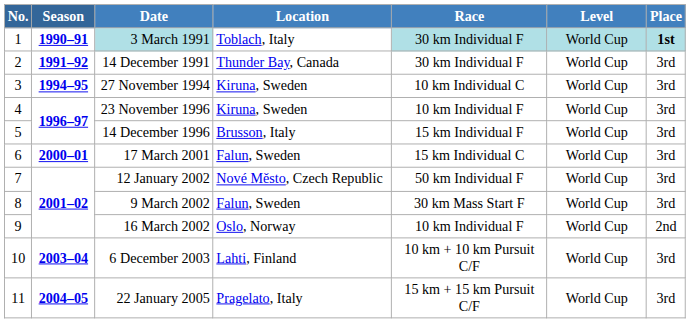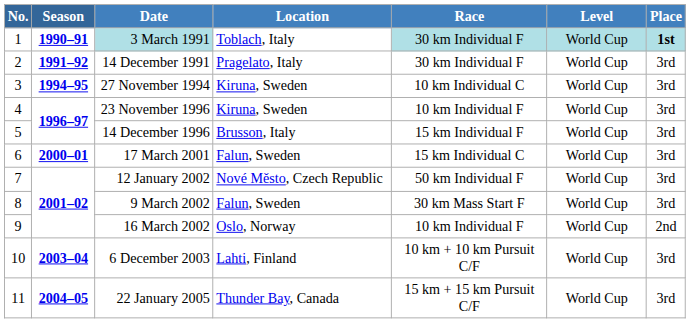(278, 62) Thunder Bay, Canada -> (259, 62) Pragelato, Italy
(259, 297) Pragelato, Italy -> (278, 297) Thunder Bay, Canada
